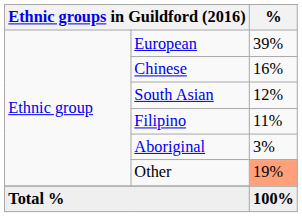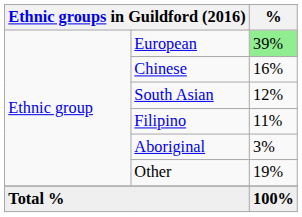(268, 43) no background -> (268, 43) lightgreen background
(268, 172) lightsalmon background -> (268, 172) no background
